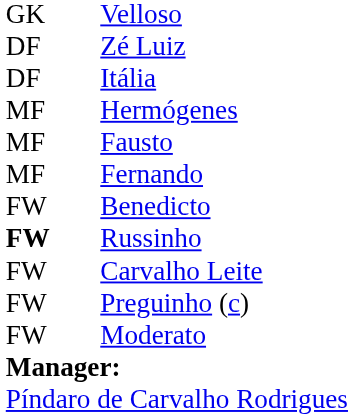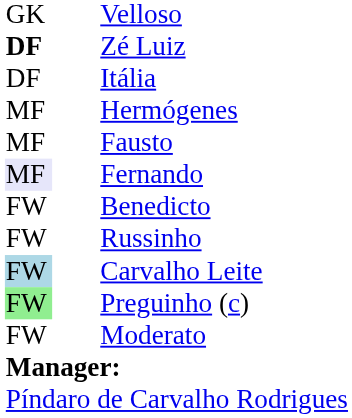(23, 45) normal -> (24, 45) bold
(25, 174) no background -> (25, 174) lavender background
(28, 238) bold -> (26, 238) normal
(26, 270) no background -> (26, 270) lightblue background
(26, 302) no background -> (26, 302) lightgreen background
